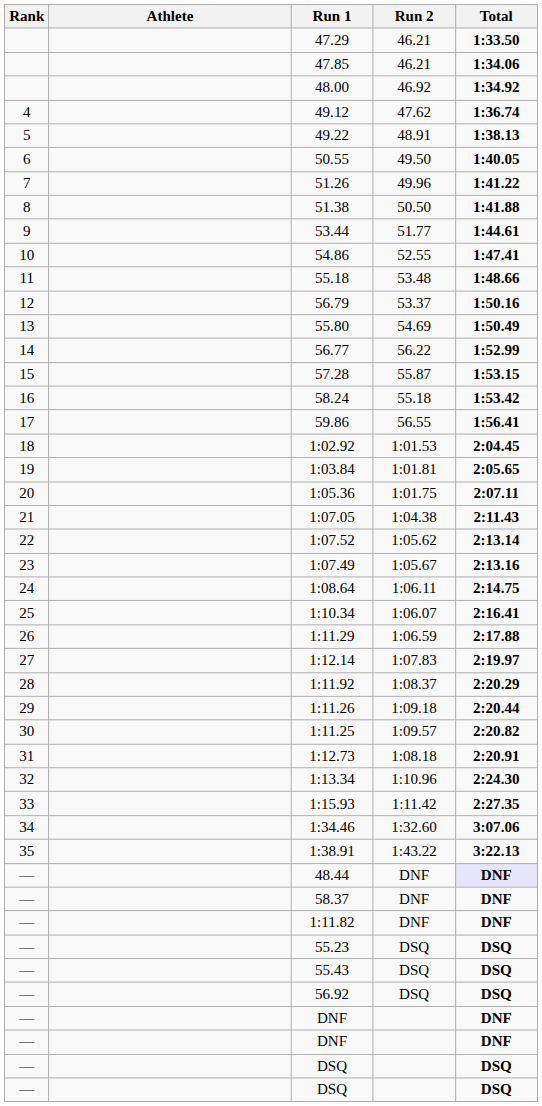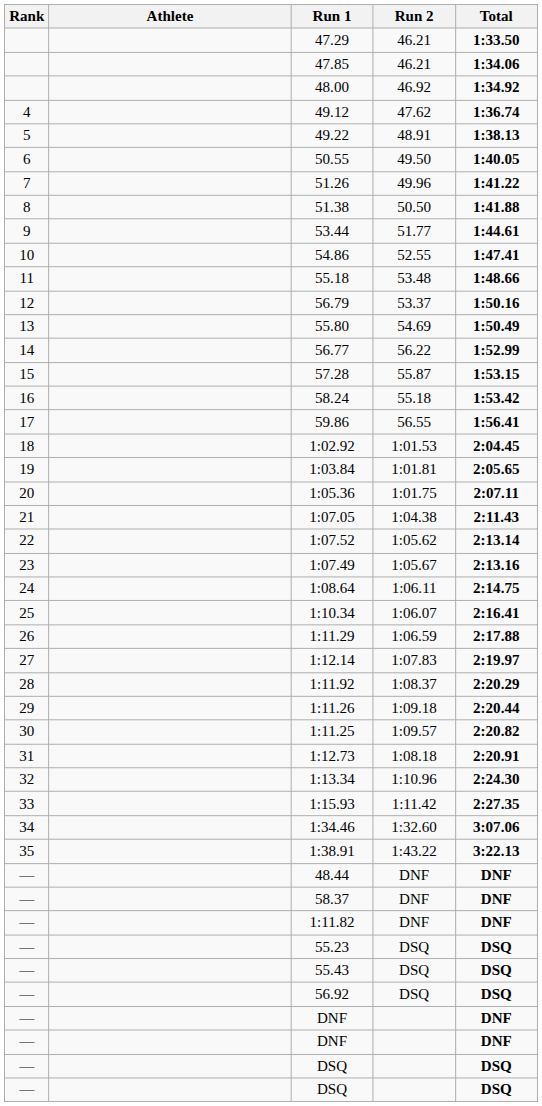(496, 875) lavender background -> (496, 875) no background
